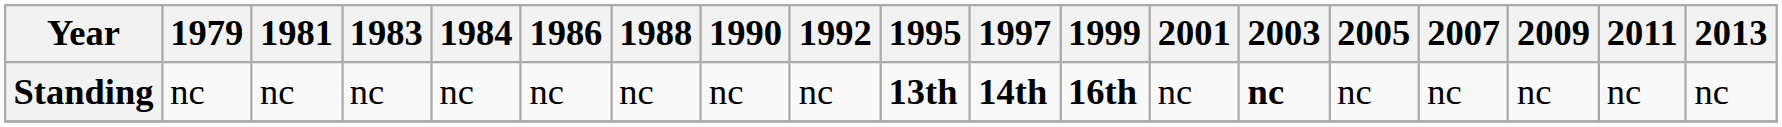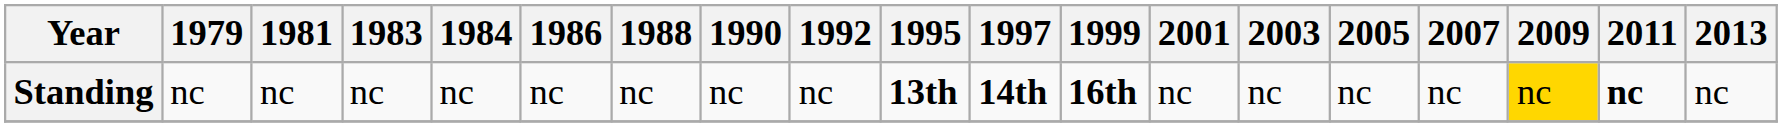(1266, 91) bold -> (1265, 91) normal
(1534, 91) no background -> (1534, 91) gold background
(1624, 91) normal -> (1625, 91) bold
